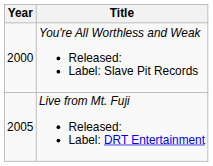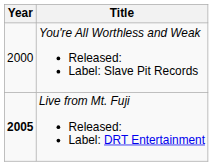(20, 126) normal -> (20, 126) bold
